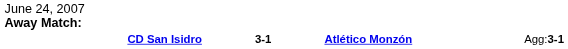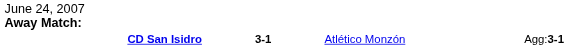(368, 39) bold -> (365, 39) normal
